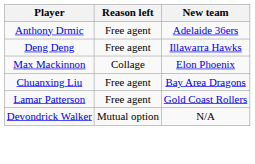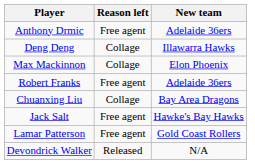(128, 47) Free agent -> (123, 47) Collage
+ row: (49, 82)
(128, 82) Free agent -> (123, 99) Collage
+ row: (49, 116)
(128, 116) Mutual option -> (123, 151) Released
